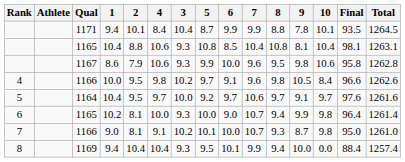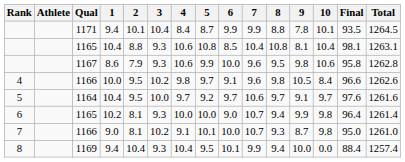columns swapped: (183, 13) <-> (159, 13)
